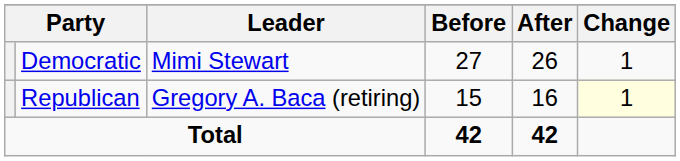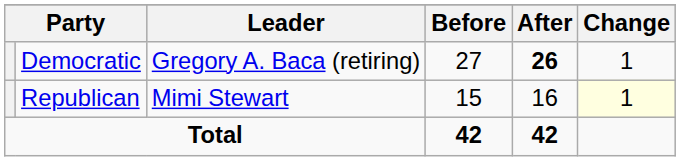(220, 60) Mimi Stewart -> (286, 60) Gregory A. Baca (retiring)
(545, 60) normal -> (545, 60) bold
(286, 98) Gregory A. Baca (retiring) -> (220, 98) Mimi Stewart
